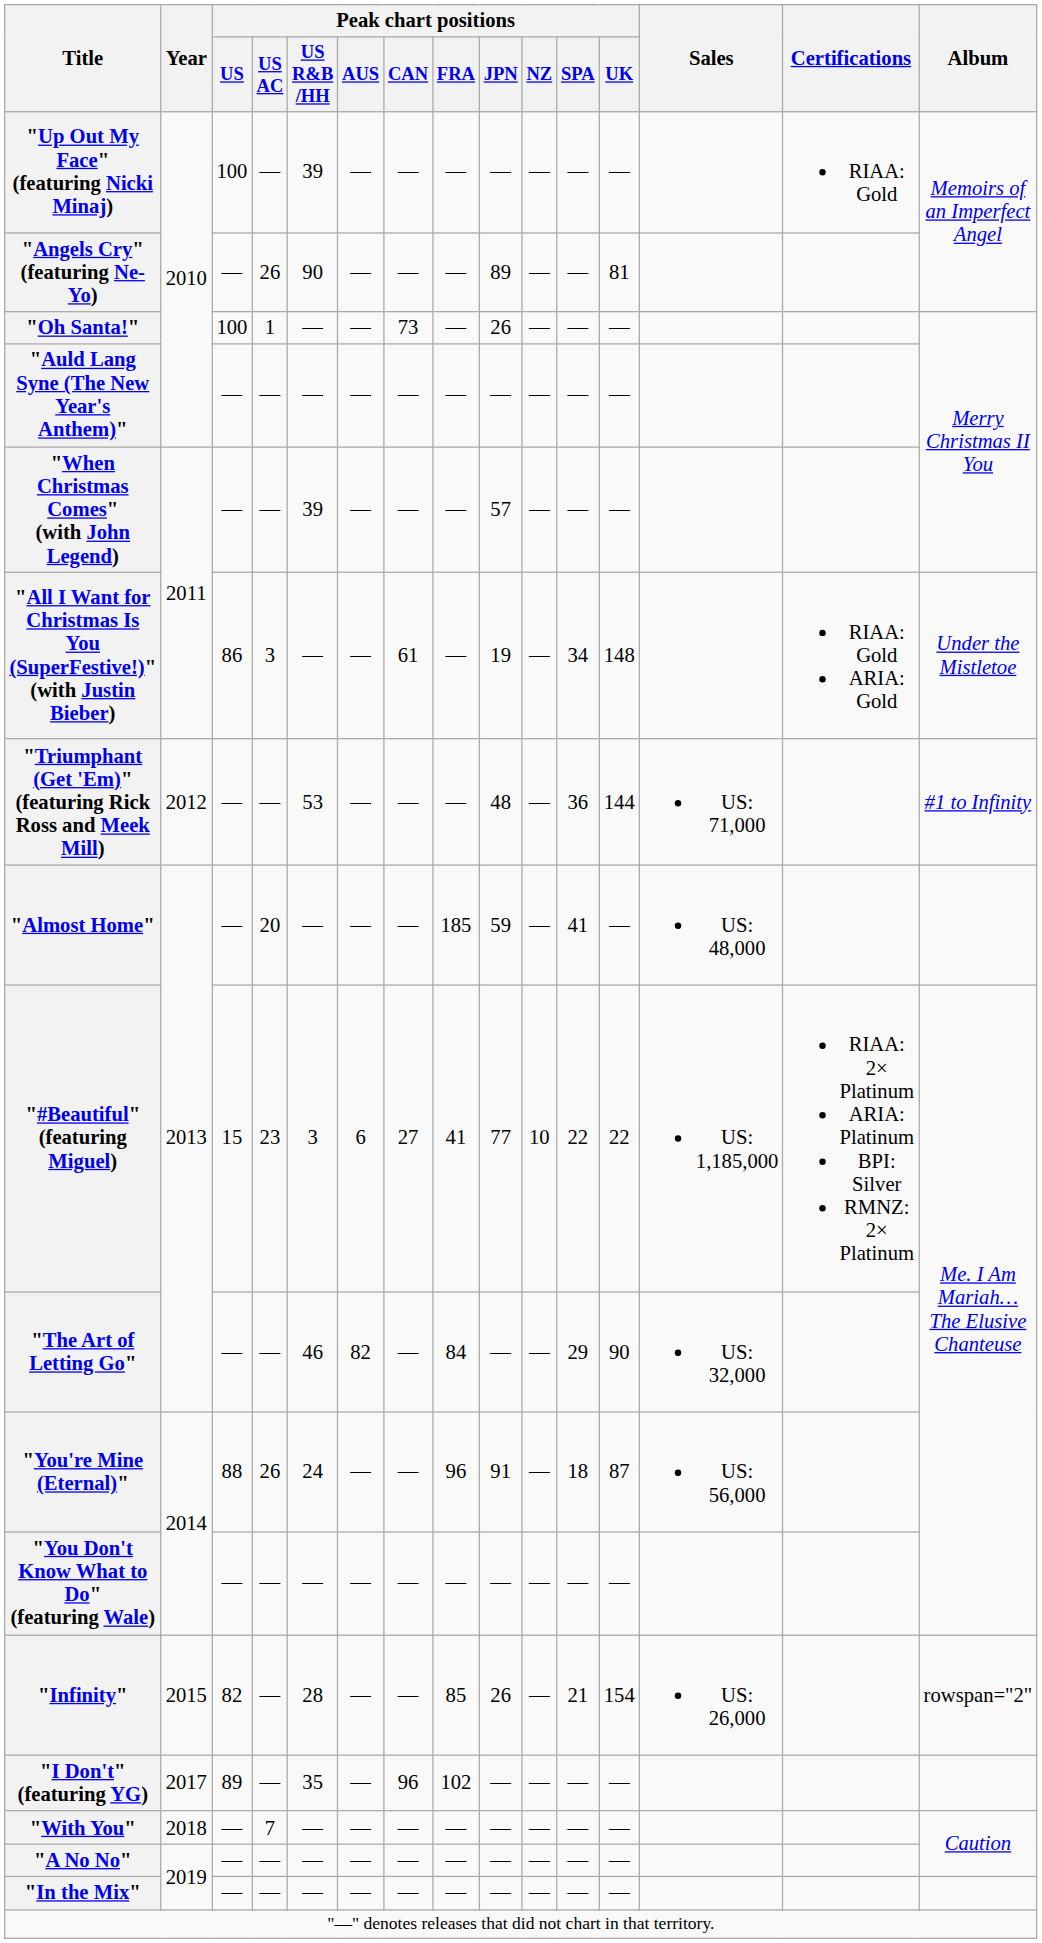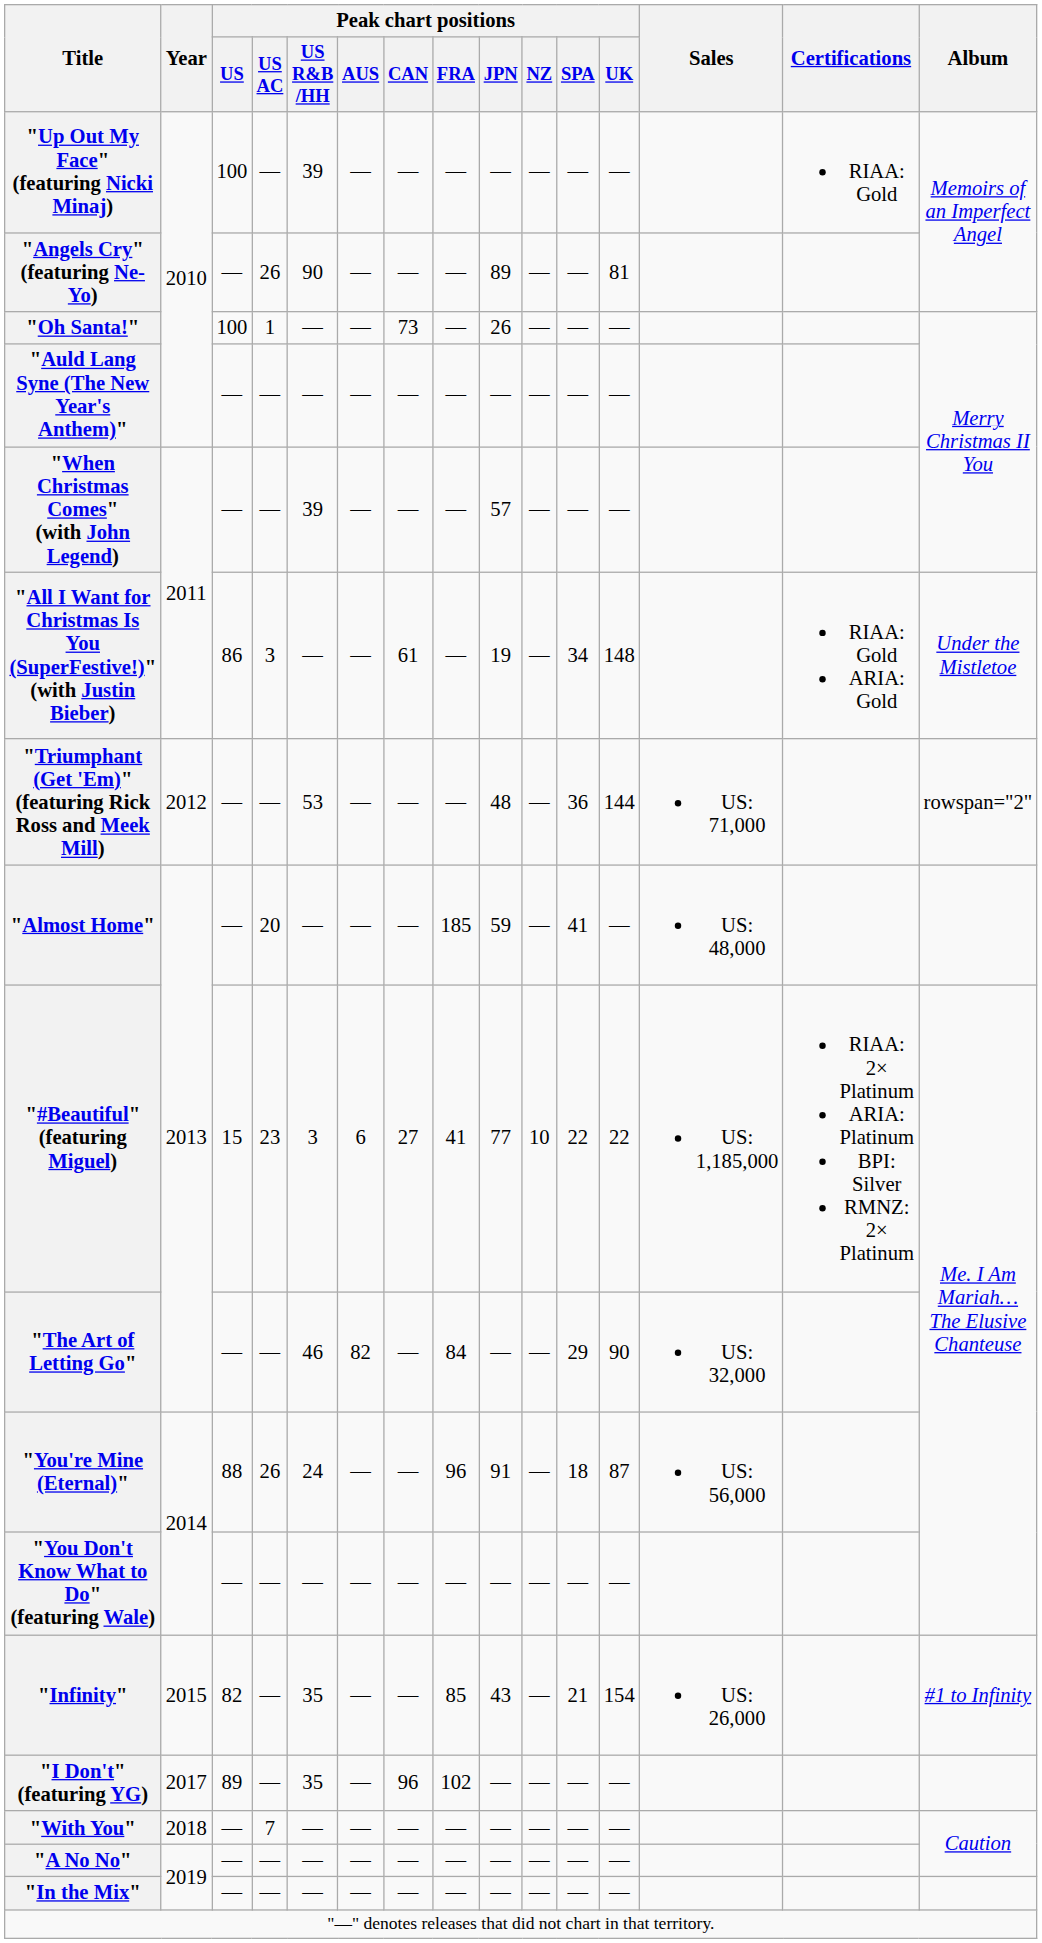(978, 801) #1 to Infinity -> (978, 801) rowspan="2"
(313, 1694) 28 -> (313, 1694) 35
(501, 1694) 26 -> (501, 1694) 43
(978, 1694) rowspan="2" -> (978, 1694) #1 to Infinity
